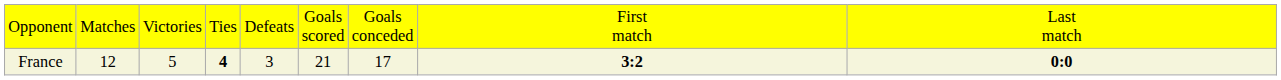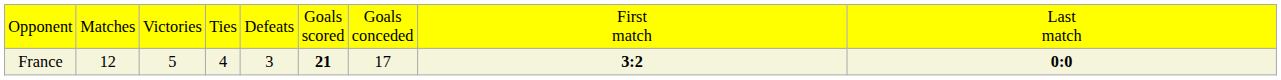(223, 61) bold -> (223, 61) normal
(323, 61) normal -> (323, 61) bold
